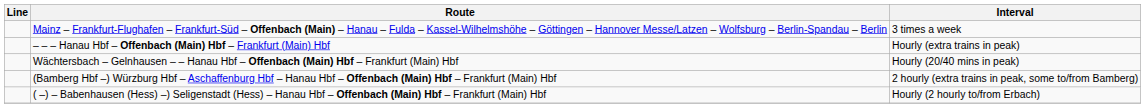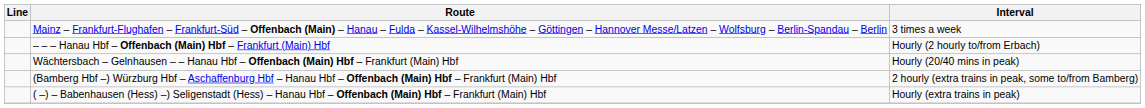(956, 45) Hourly (extra trains in peak) -> (966, 45) Hourly (2 hourly to/from Erbach)
(966, 95) Hourly (2 hourly to/from Erbach) -> (956, 95) Hourly (extra trains in peak)
